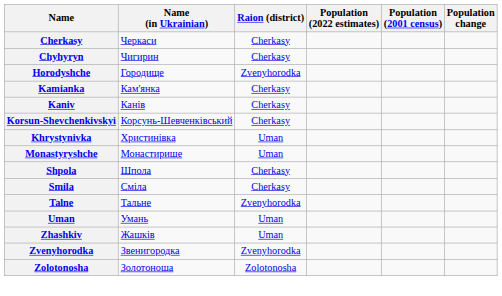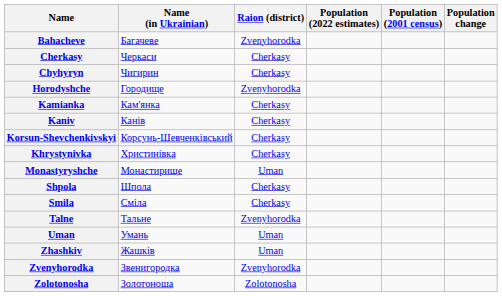+ row: (61, 40)
(271, 137) Uman -> (271, 154) Cherkasy
